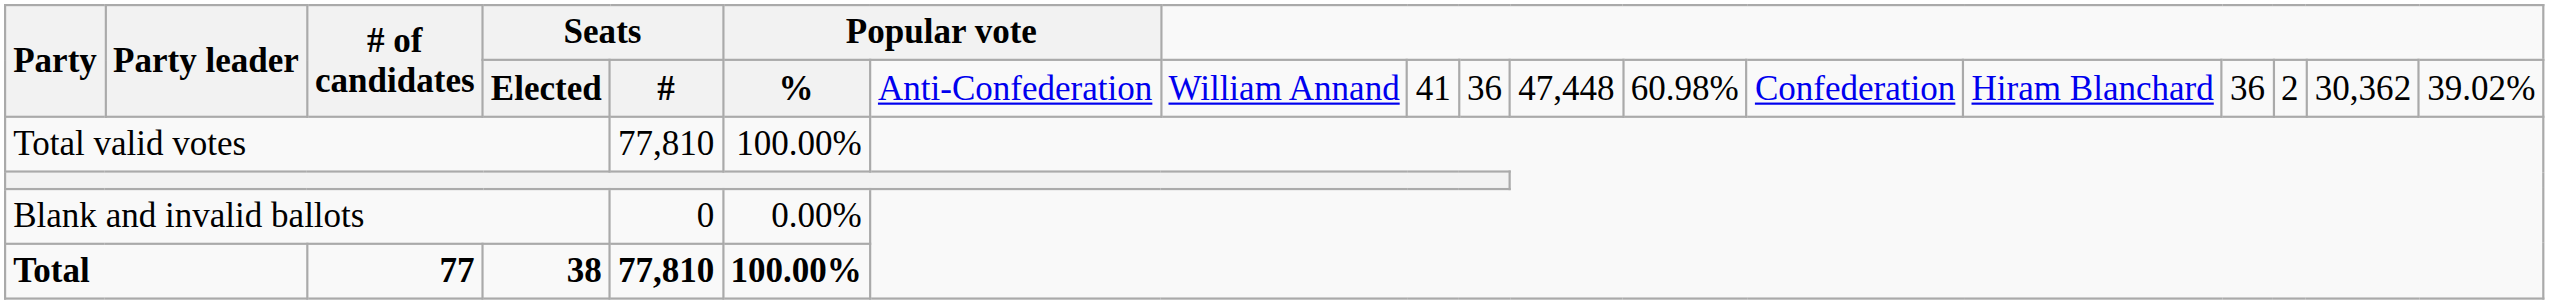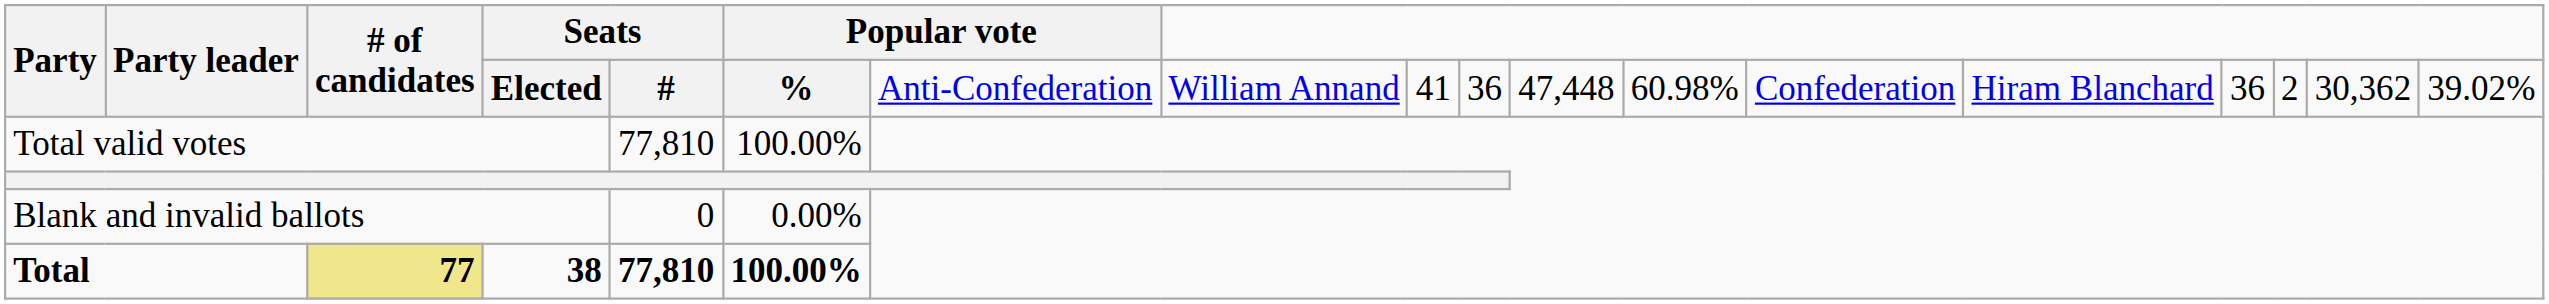(457, 270) no background -> (457, 270) khaki background
